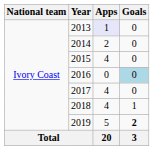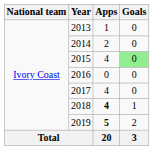(106, 28) lavender background -> (106, 28) no background
(134, 59) no background -> (134, 59) lightgreen background
(134, 75) lightblue background -> (134, 75) no background
(106, 106) normal -> (106, 106) bold
(106, 122) normal -> (106, 122) bold
(134, 122) bold -> (134, 122) normal
